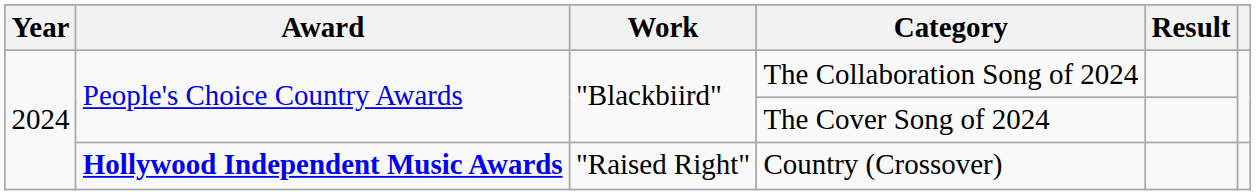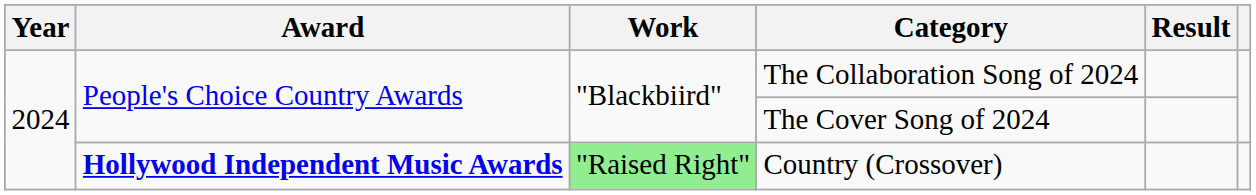(663, 165) no background -> (663, 165) lightgreen background
